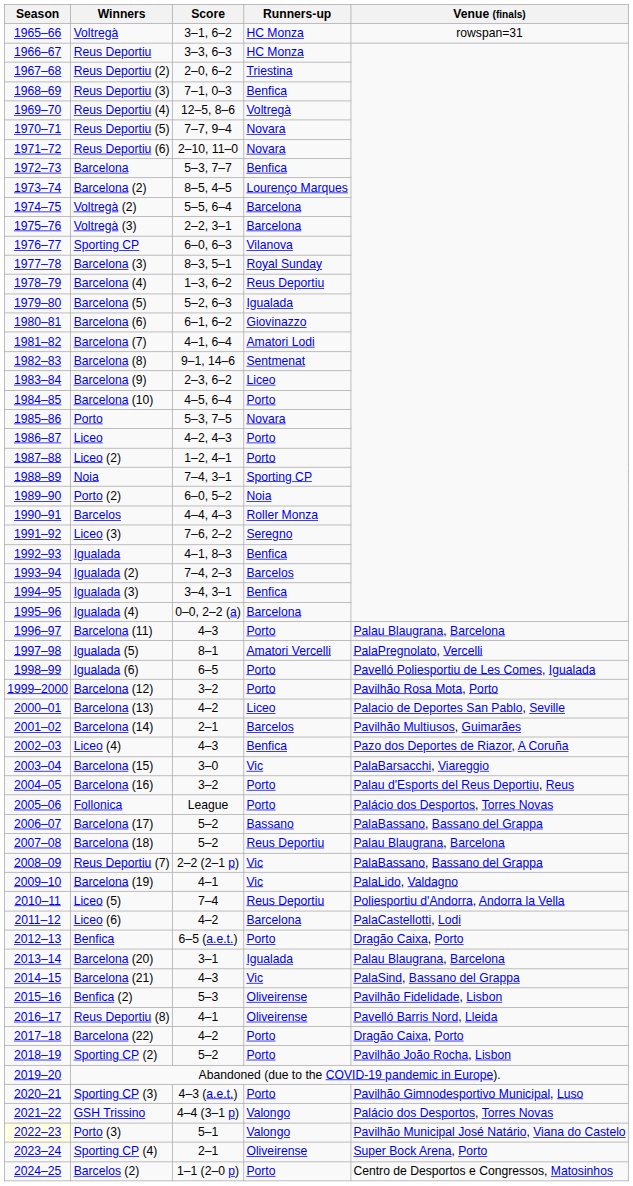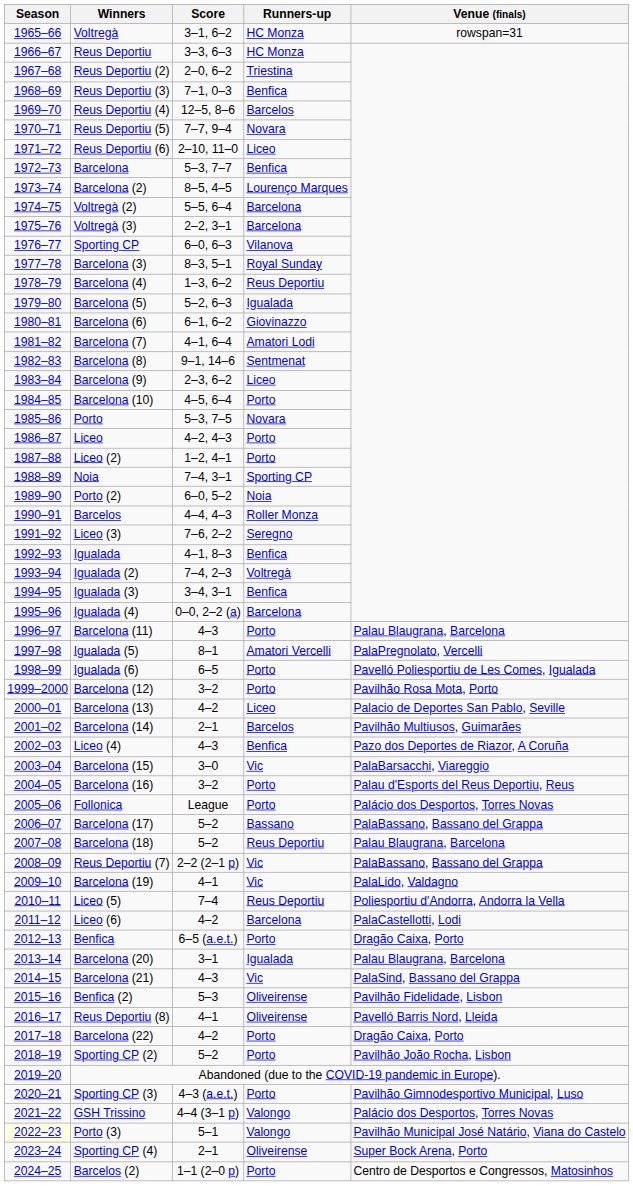(269, 110) Voltregà -> (270, 110) Barcelos
(266, 149) Novara -> (261, 149) Liceo
(270, 573) Barcelos -> (269, 573) Voltregà
